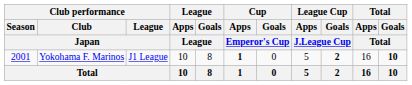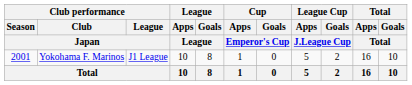(240, 57) bold -> (240, 57) normal
(337, 57) bold -> (337, 57) normal
(393, 57) bold -> (393, 57) normal
